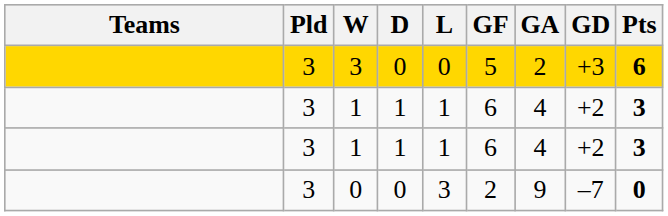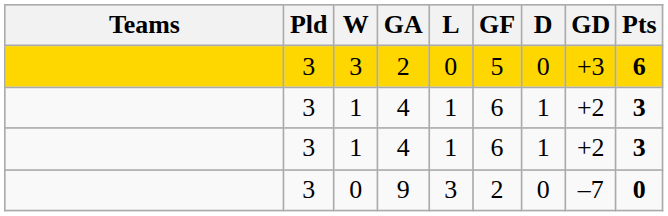columns swapped: (400, 25) <-> (540, 25)
